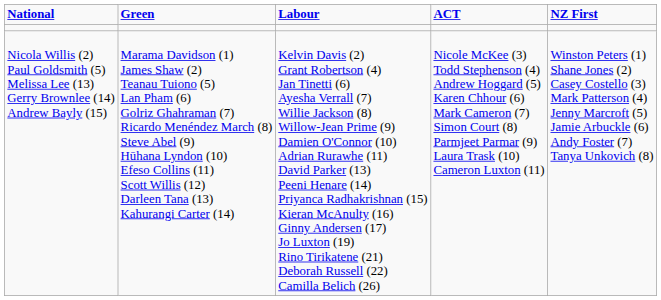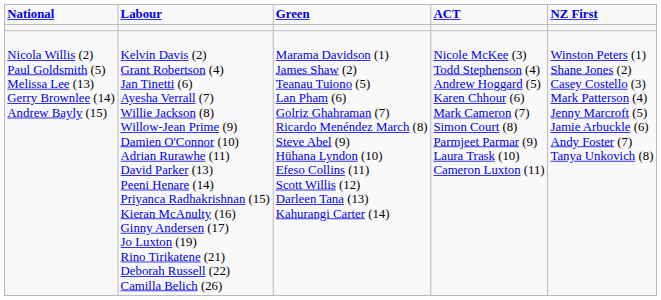columns swapped: (299, 14) <-> (138, 14)
